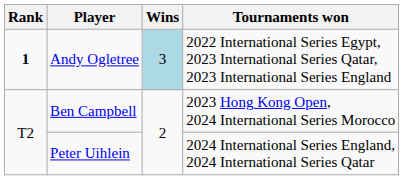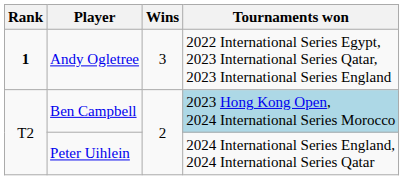(163, 59) lightblue background -> (163, 59) no background
(291, 111) no background -> (291, 111) lightblue background
